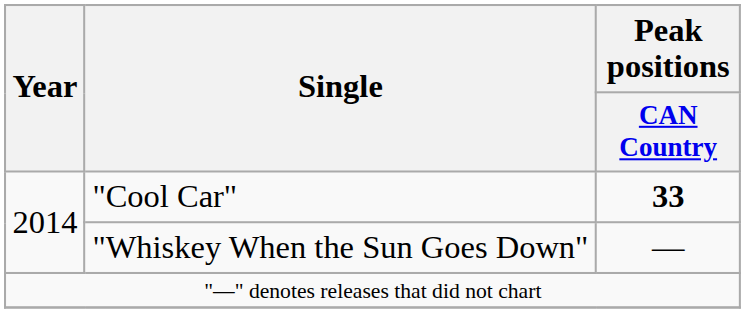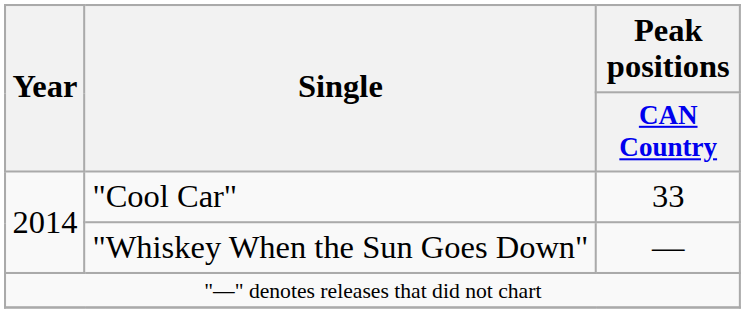(668, 196) bold -> (668, 196) normal
